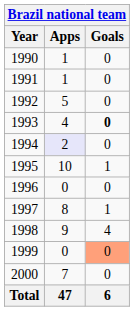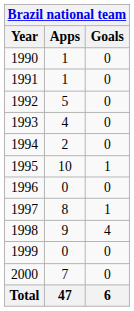(107, 123) bold -> (107, 123) normal
(65, 144) lavender background -> (65, 144) no background
(107, 252) lightsalmon background -> (107, 252) no background
